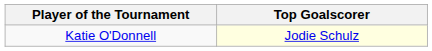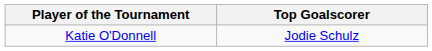(322, 35) lightyellow background -> (322, 35) no background
